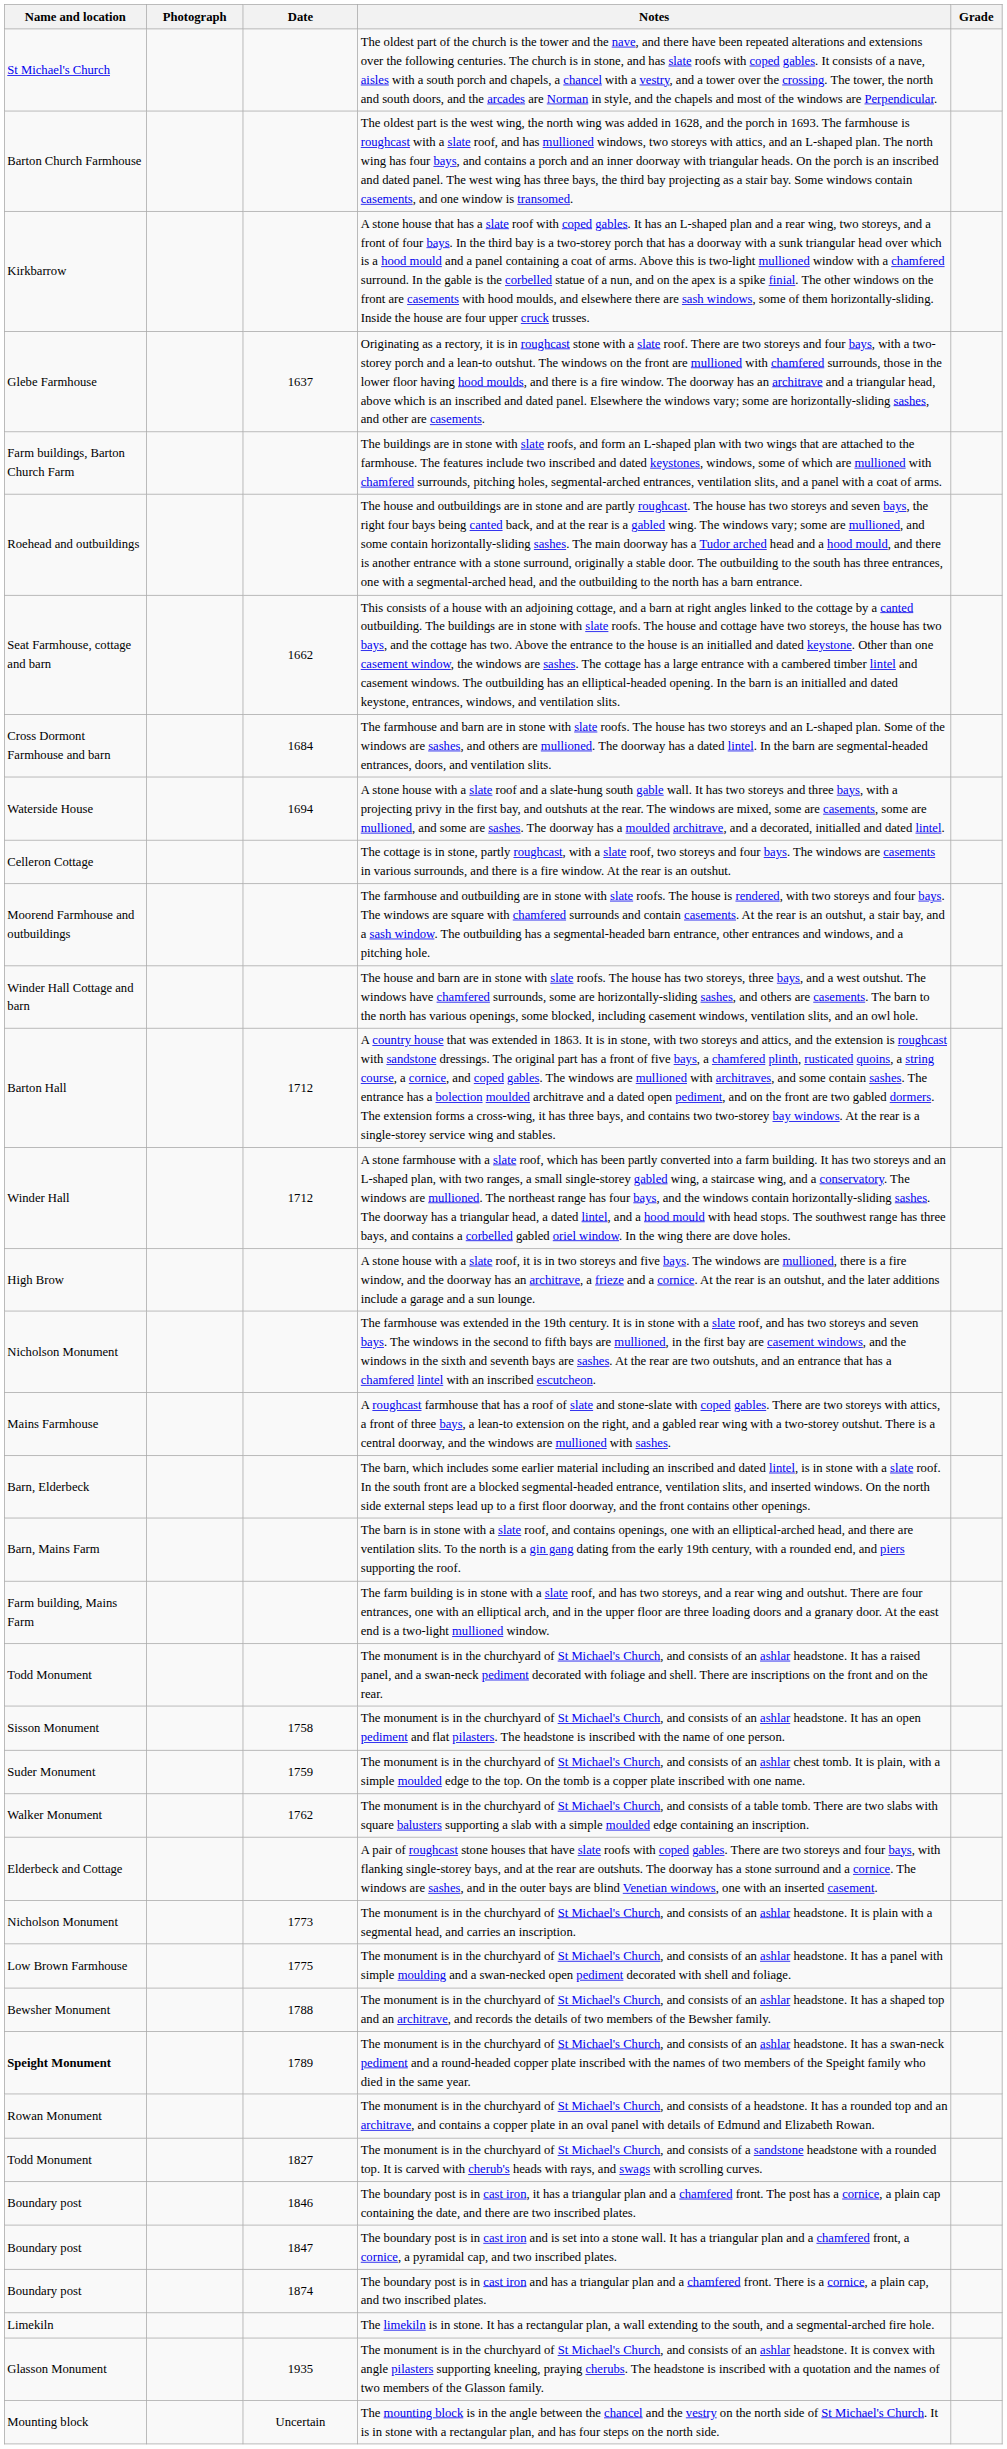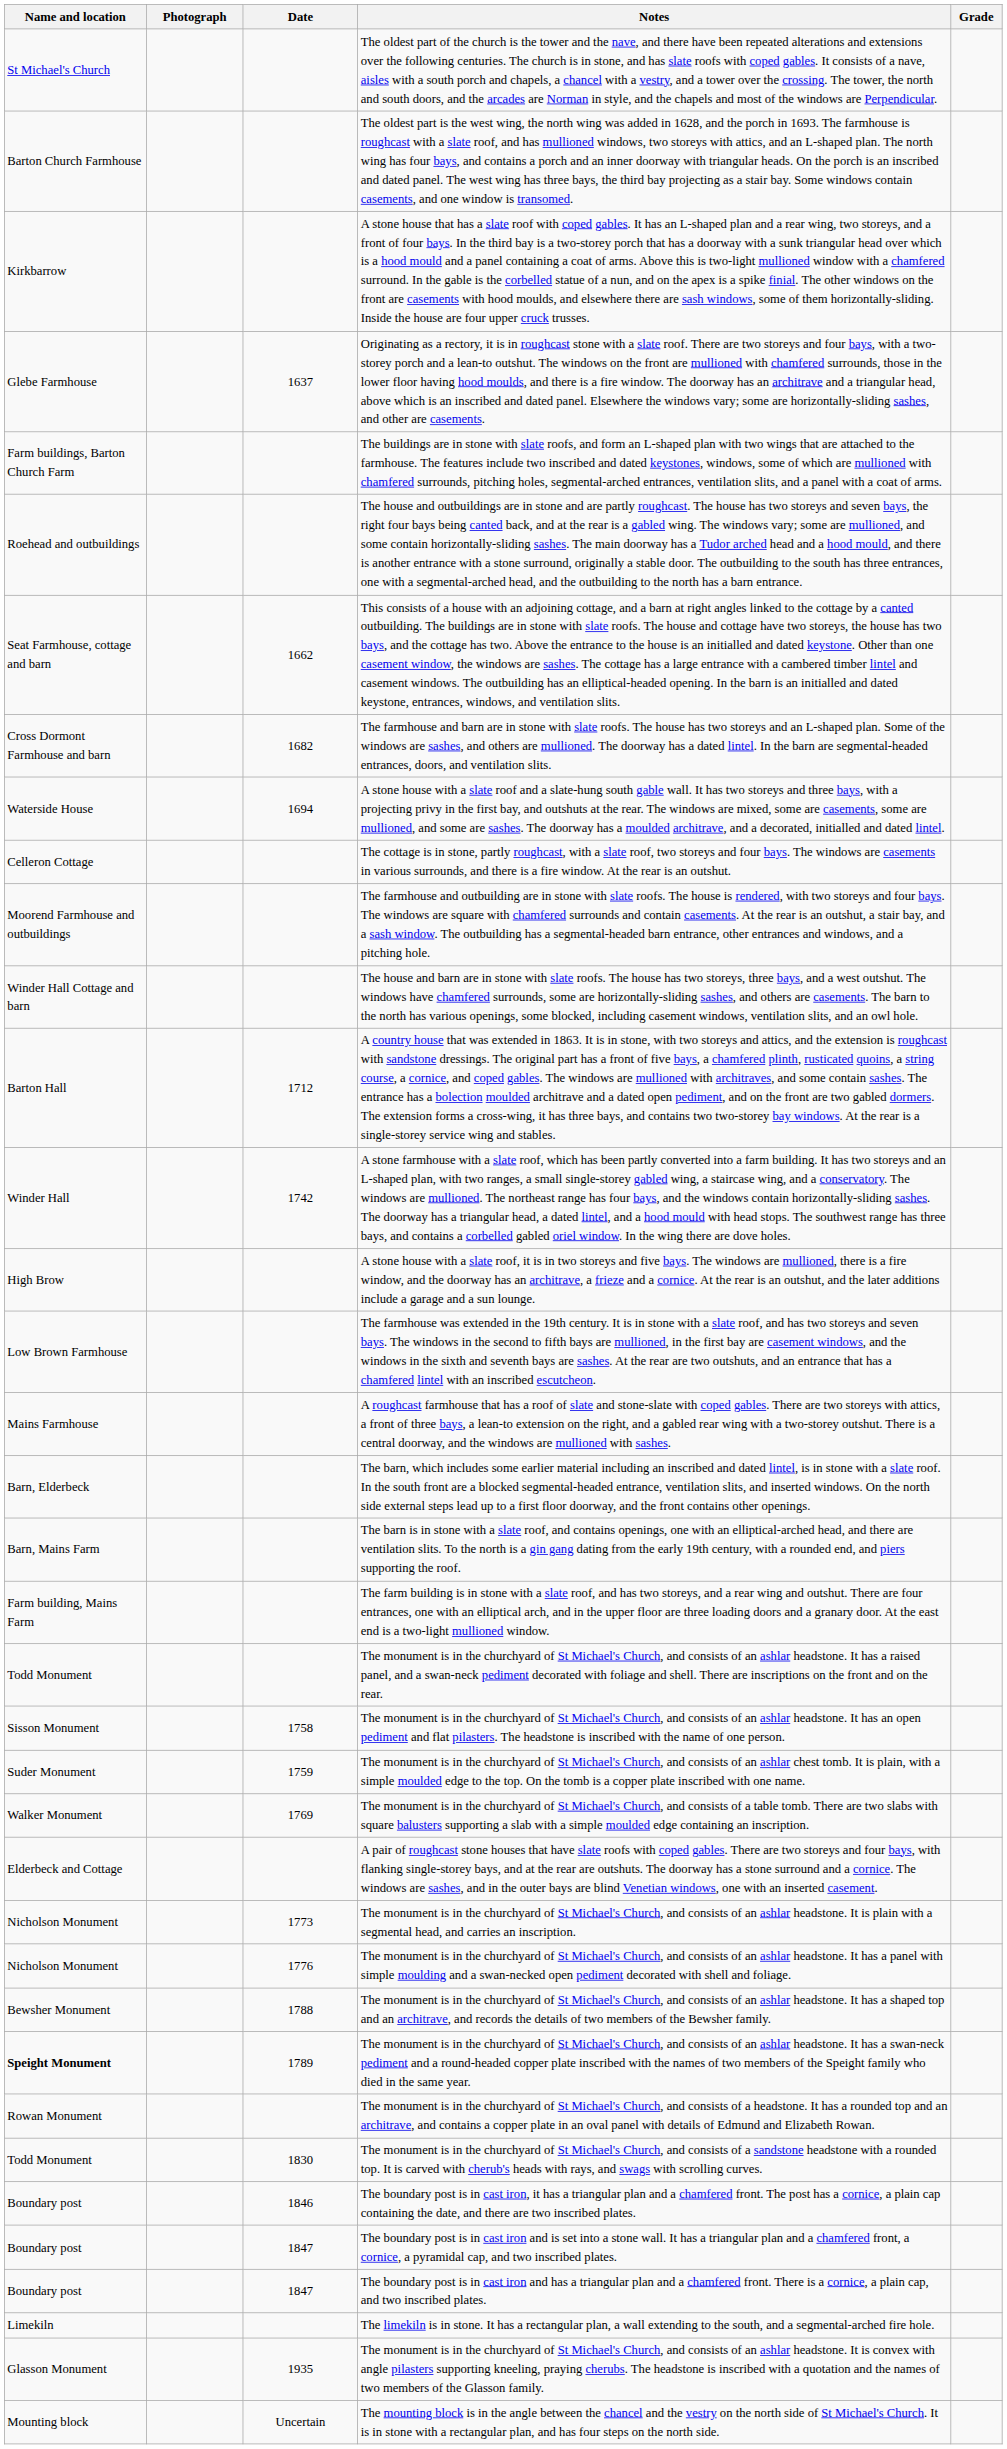(300, 746) 1684 -> (300, 746) 1682
(300, 1198) 1712 -> (300, 1198) 1742
(63, 1351) Nicholson Monument -> (67, 1351) Low Brown Farmhouse
(300, 1815) 1762 -> (300, 1815) 1769
(67, 1965) Low Brown Farmhouse -> (63, 1965) Nicholson Monument
(300, 1965) 1775 -> (300, 1965) 1776
(300, 2159) 1827 -> (300, 2159) 1830
(300, 2291) 1874 -> (300, 2291) 1847
